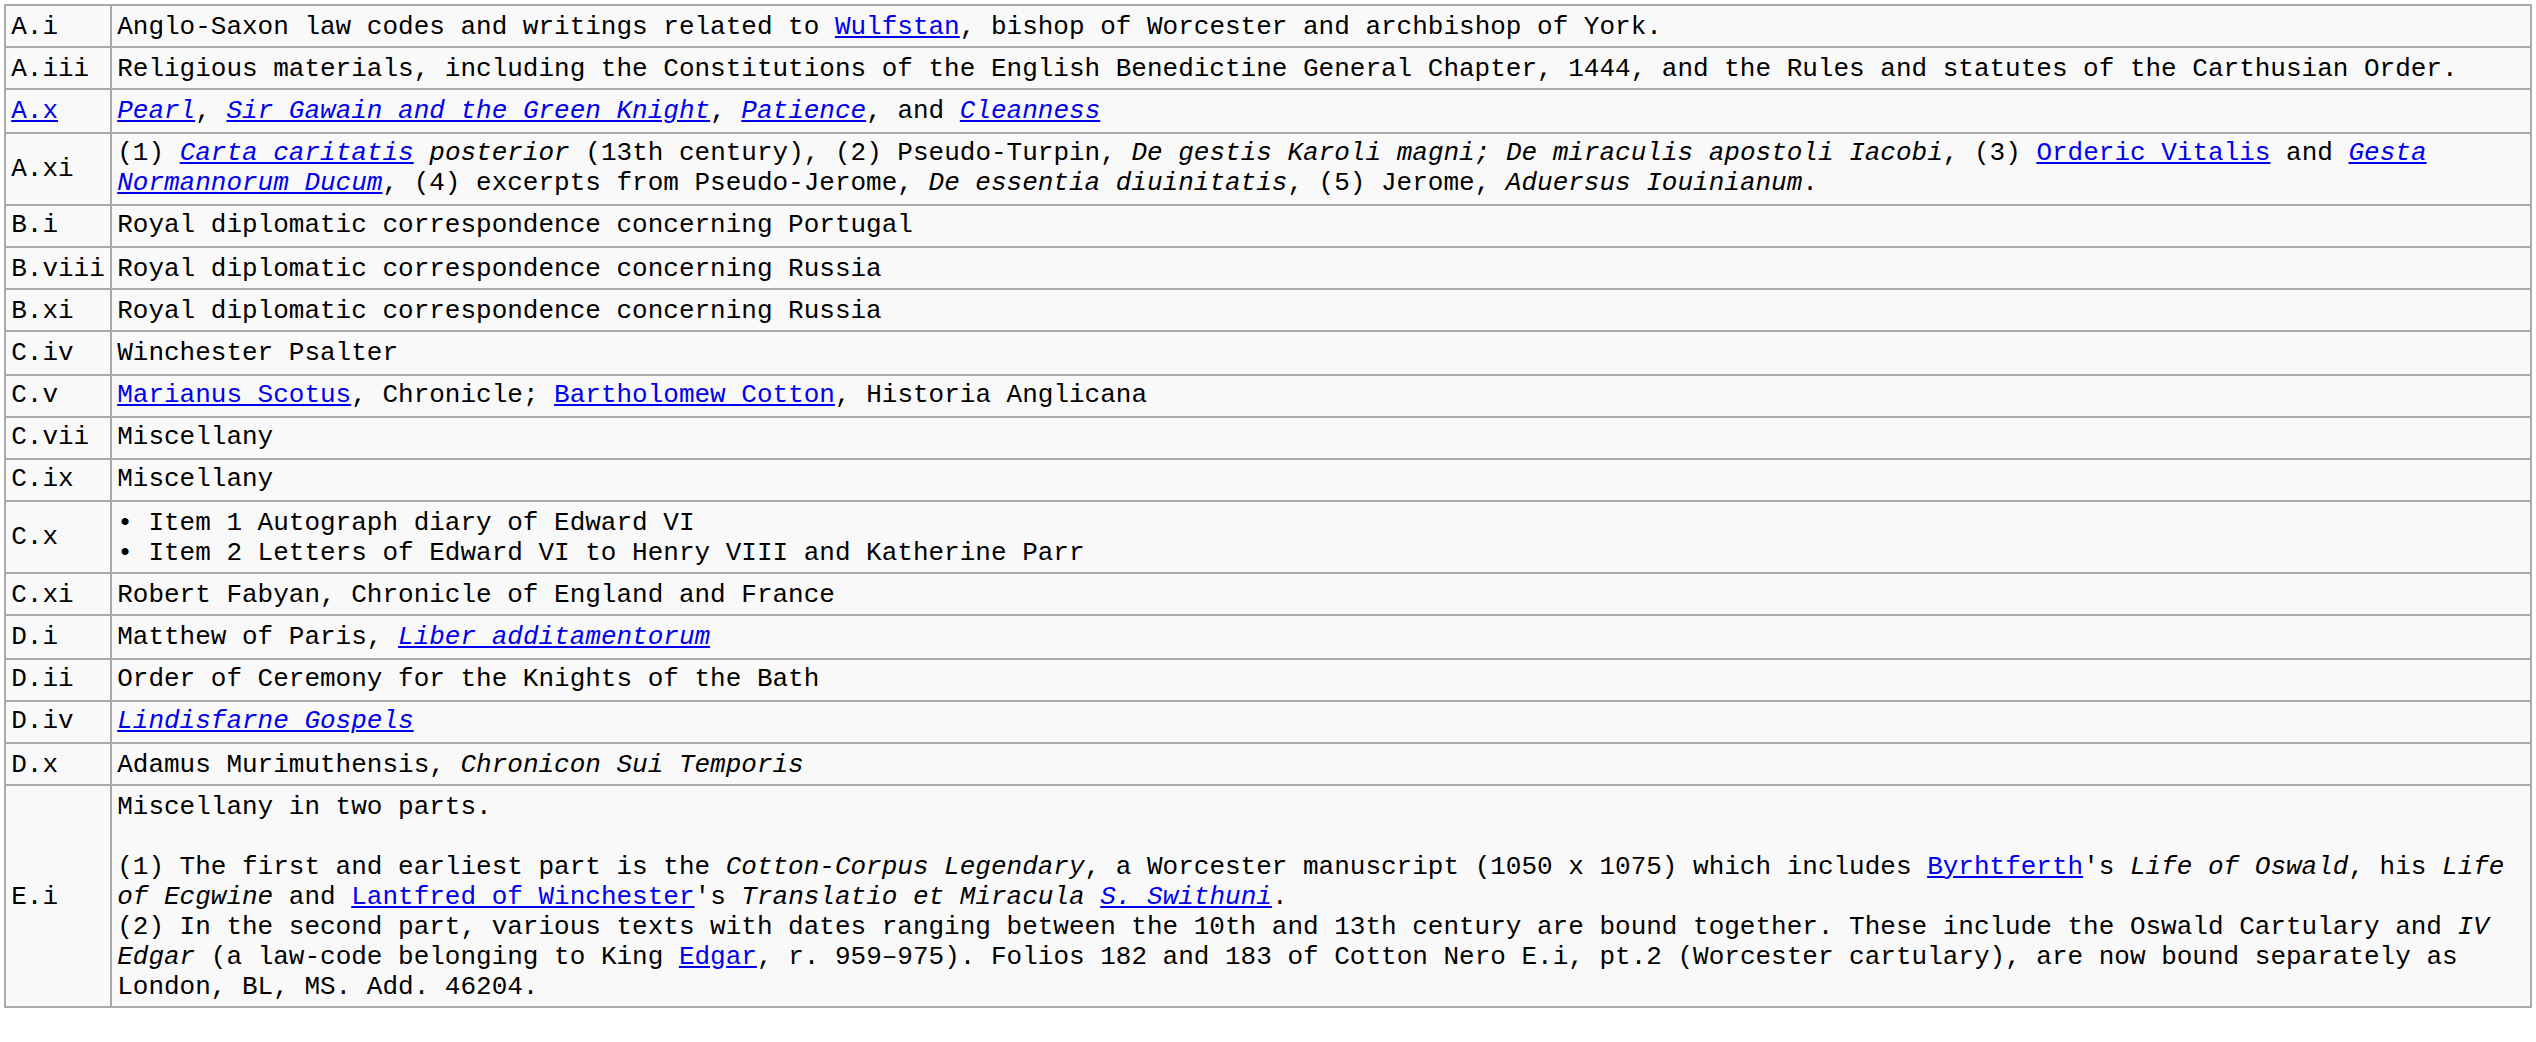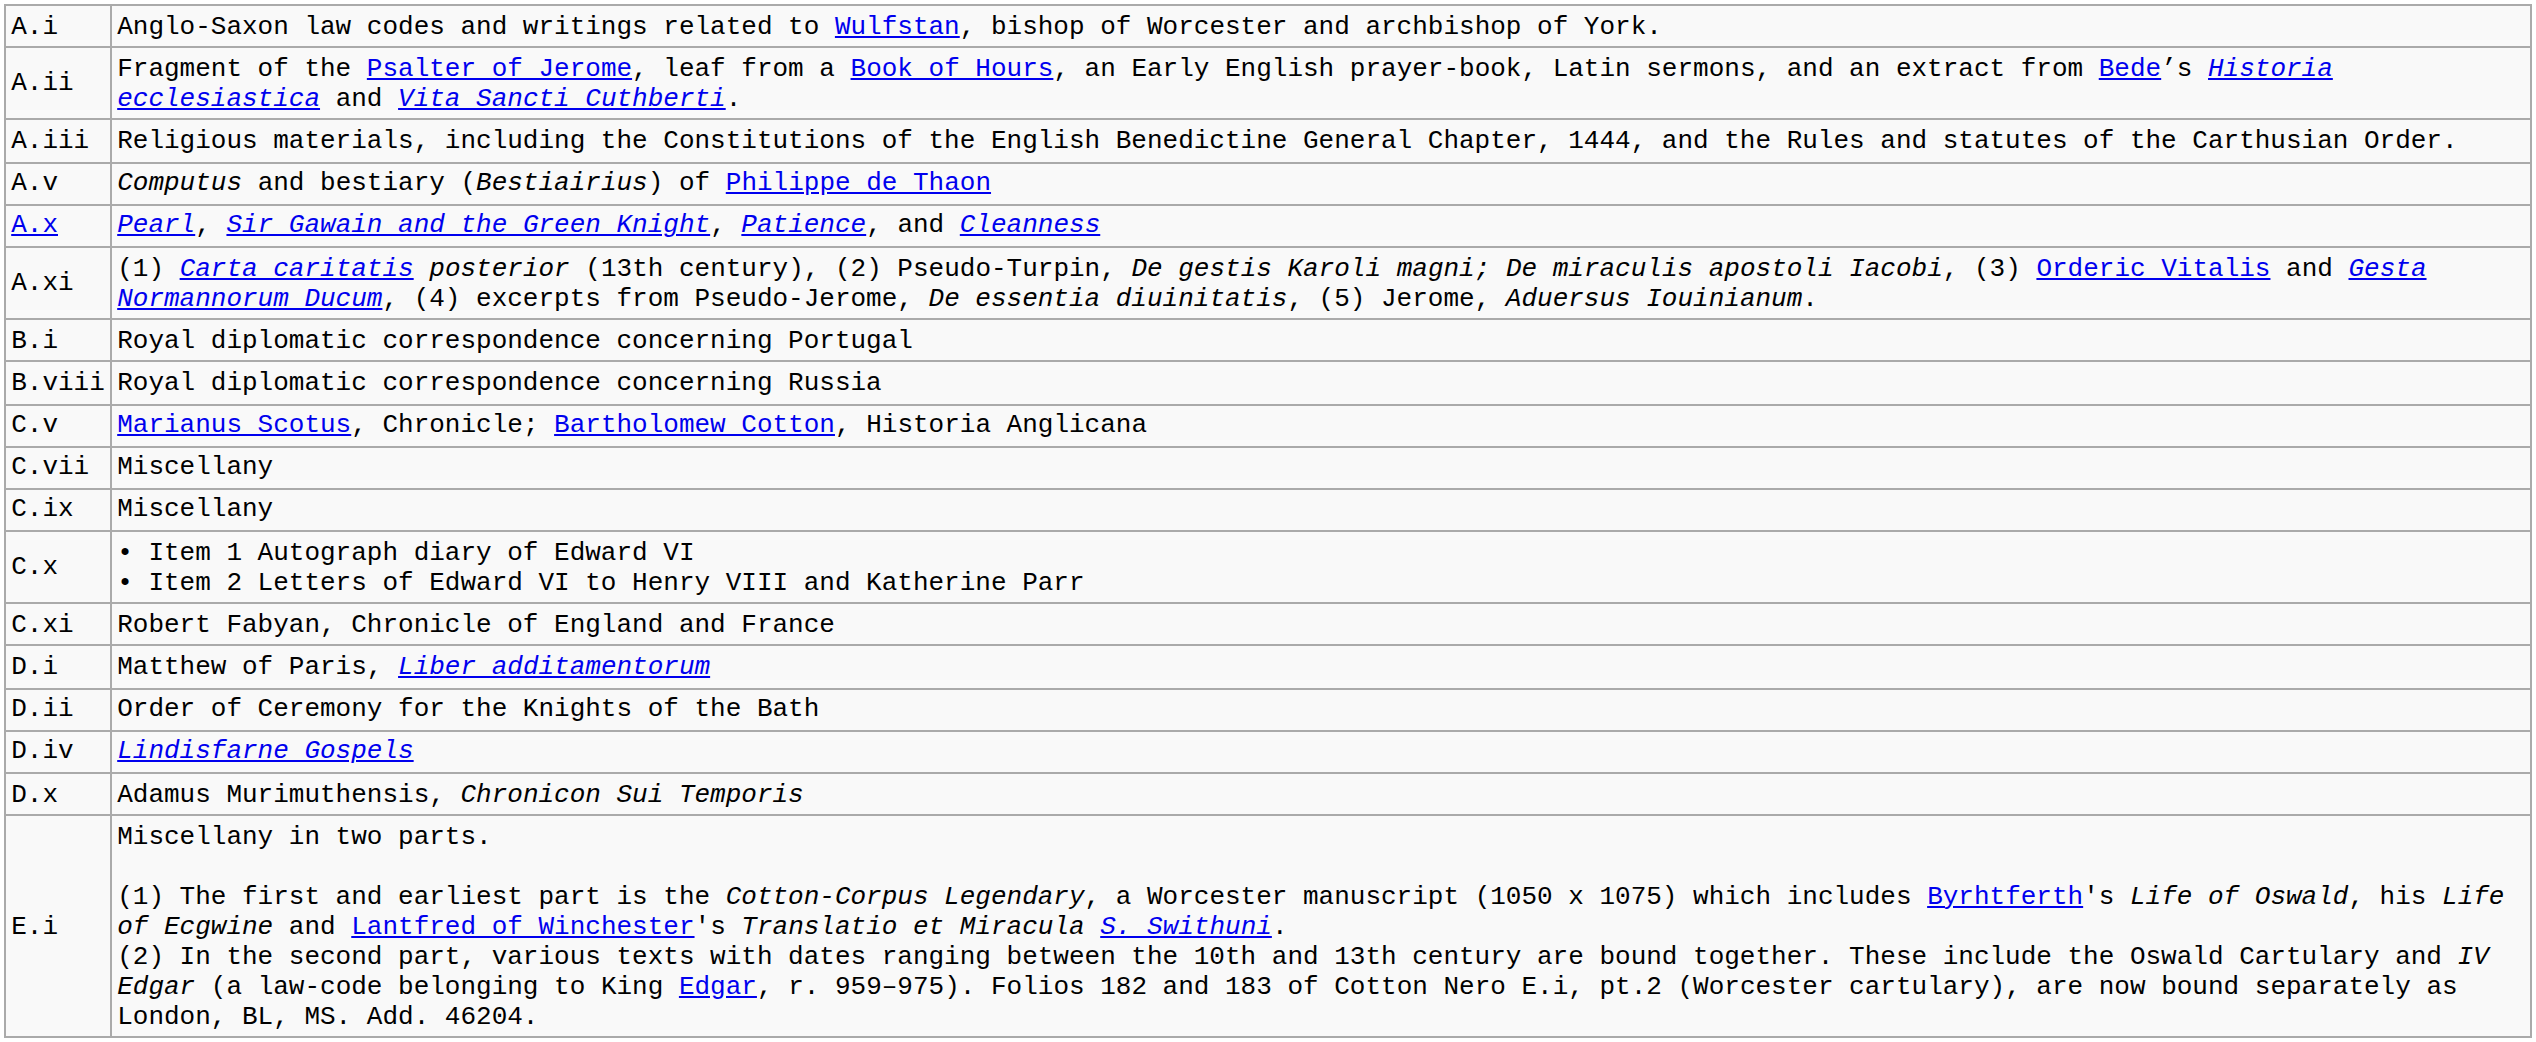+ row: (42, 84)
+ row: (35, 183)
- row: (42, 310)
- row: (42, 353)
